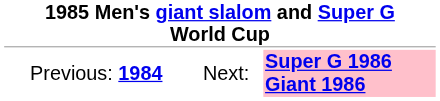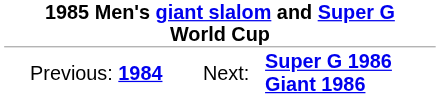(328, 73) pink background -> (328, 73) no background
